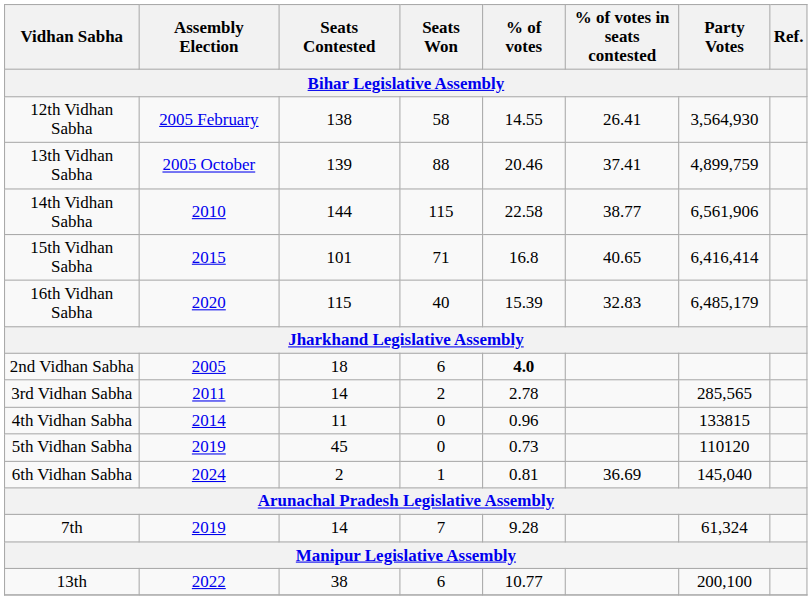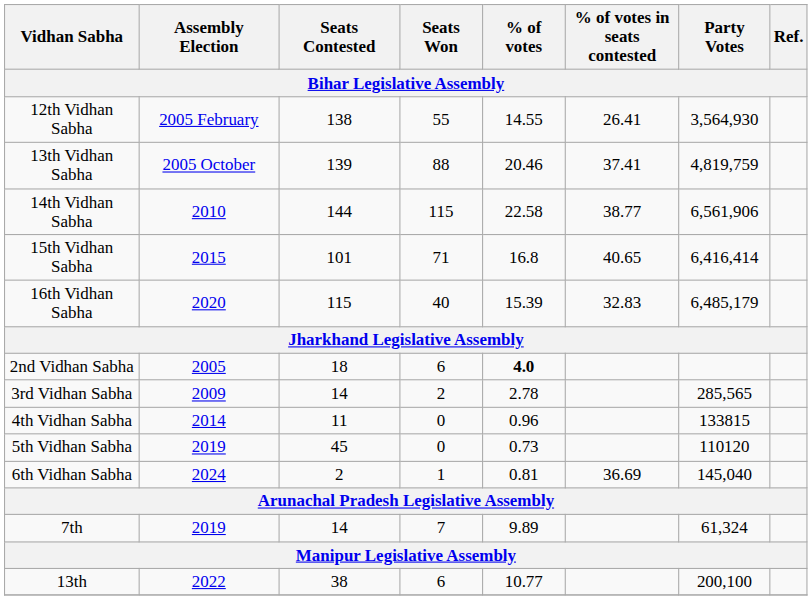(441, 119) 58 -> (441, 119) 55
(724, 165) 4,899,759 -> (724, 165) 4,819,759
(209, 393) 2011 -> (209, 393) 2009
(524, 528) 9.28 -> (524, 528) 9.89
